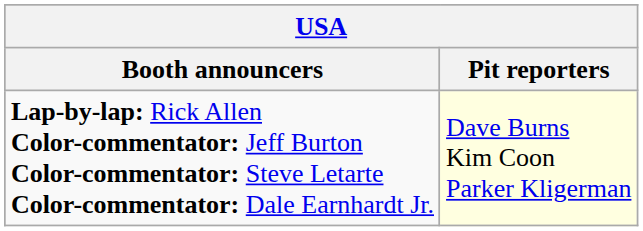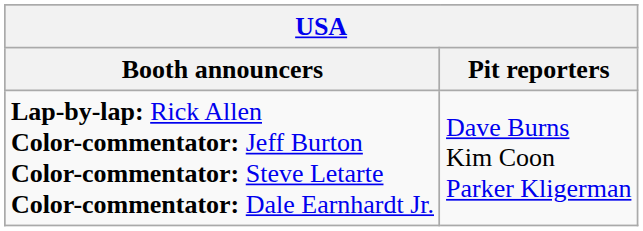(539, 157) lightyellow background -> (539, 157) no background
